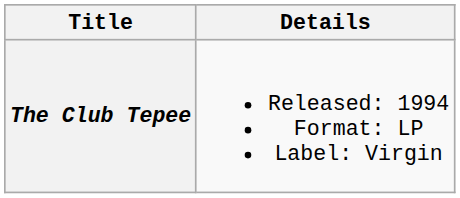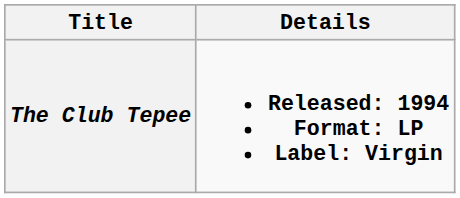(325, 129) normal -> (325, 129) bold
